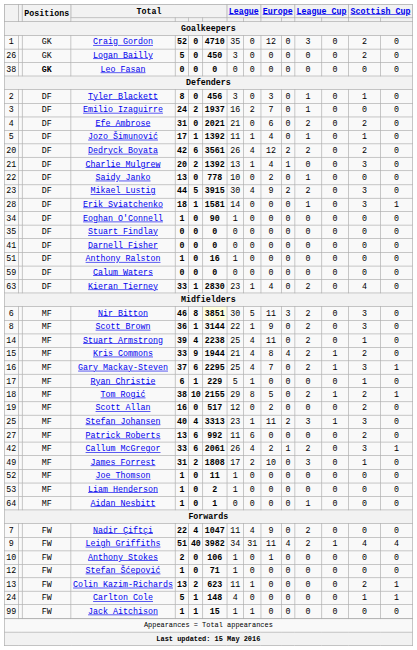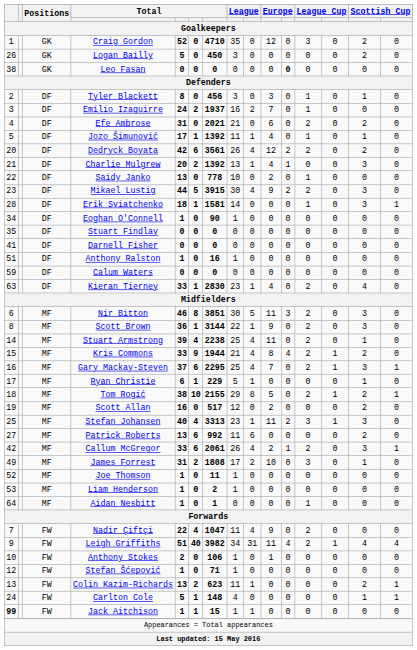(47, 69) bold -> (47, 69) normal
(288, 69) normal -> (288, 69) bold
(215, 313) lightyellow background -> (215, 313) no background
(11, 612) normal -> (11, 612) bold
